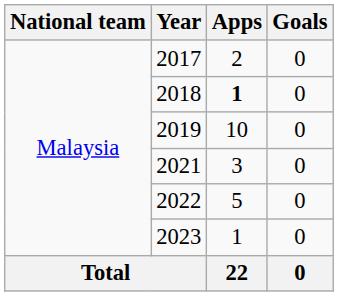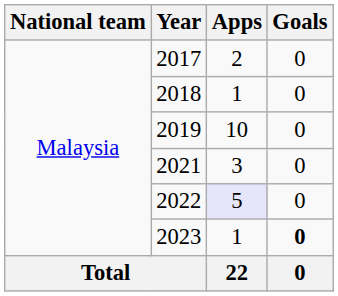(237, 93) bold -> (237, 93) normal
(237, 201) no background -> (237, 201) lavender background
(300, 237) normal -> (300, 237) bold
